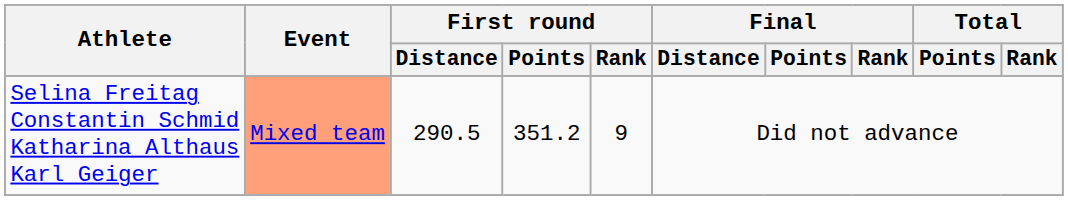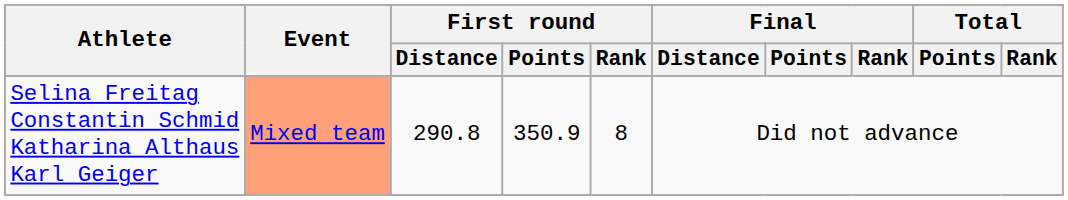(447, 135) 290.5 -> (447, 135) 290.8
(547, 135) 351.2 -> (547, 135) 350.9
(621, 135) 9 -> (621, 135) 8
